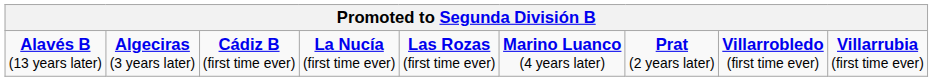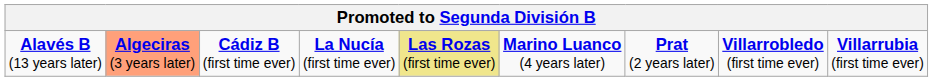(152, 53) no background -> (152, 53) lightsalmon background
(449, 53) no background -> (449, 53) khaki background
